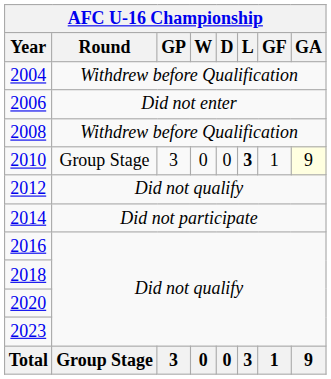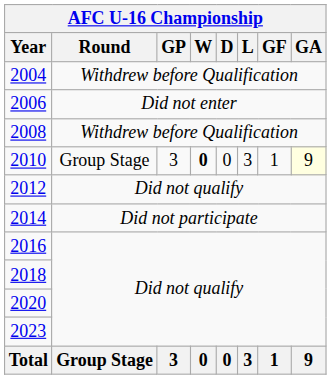(203, 160) normal -> (203, 160) bold
(248, 160) bold -> (248, 160) normal
